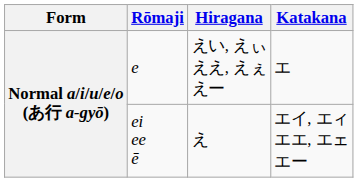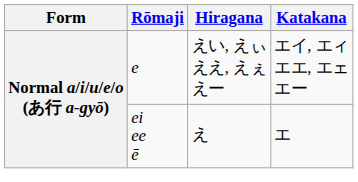(282, 66) エ -> (312, 66) エイ, エィ エエ, エェ エー
(312, 140) エイ, エィ エエ, エェ エー -> (282, 135) エ
